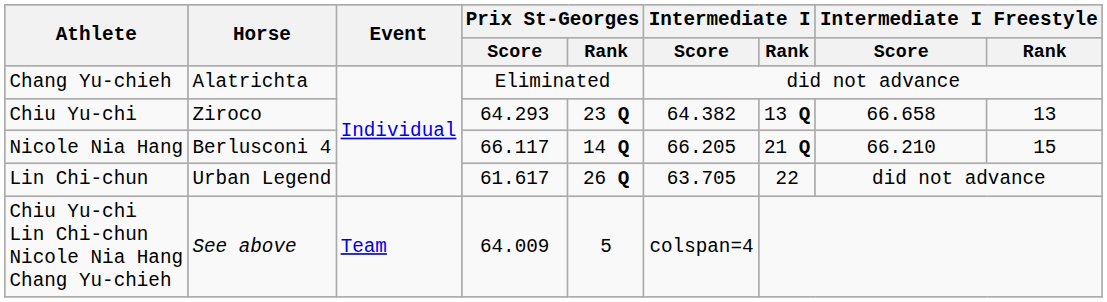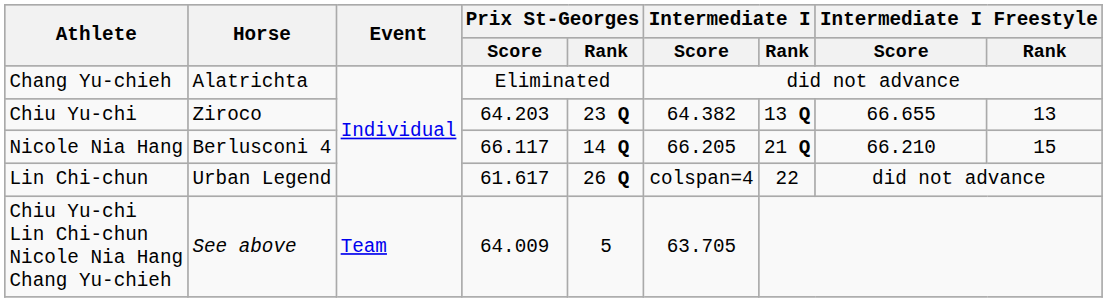(515, 114) 64.293 -> (515, 114) 64.203
(901, 114) 66.658 -> (901, 114) 66.655
(701, 179) 63.705 -> (701, 179) colspan=4
(701, 246) colspan=4 -> (701, 246) 63.705
